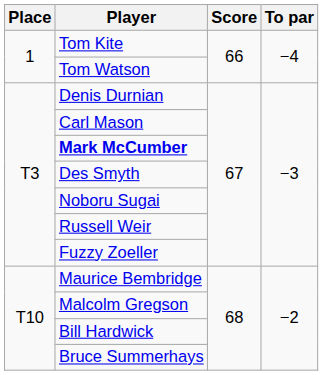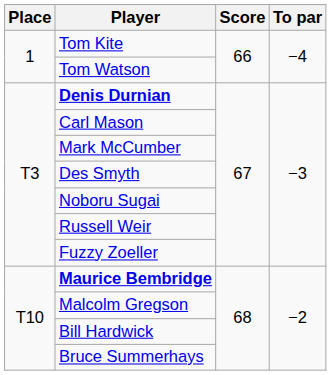(111, 95) normal -> (115, 95) bold
(123, 148) bold -> (120, 148) normal
(130, 278) normal -> (135, 278) bold
